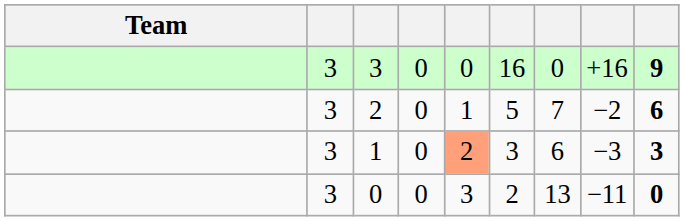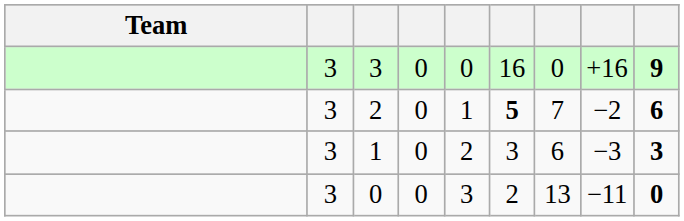(512, 109) normal -> (512, 109) bold
(467, 151) lightsalmon background -> (467, 151) no background
